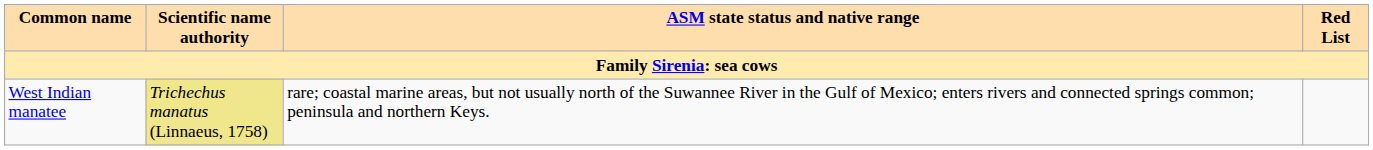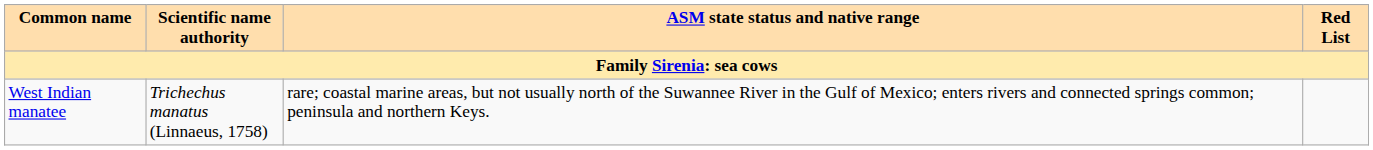(209, 111) khaki background -> (209, 111) no background
